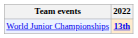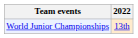(122, 26) bold -> (122, 26) normal
